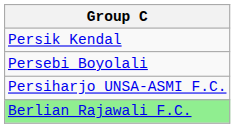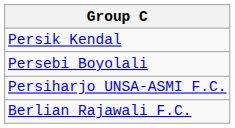(100, 111) lightgreen background -> (100, 111) no background
